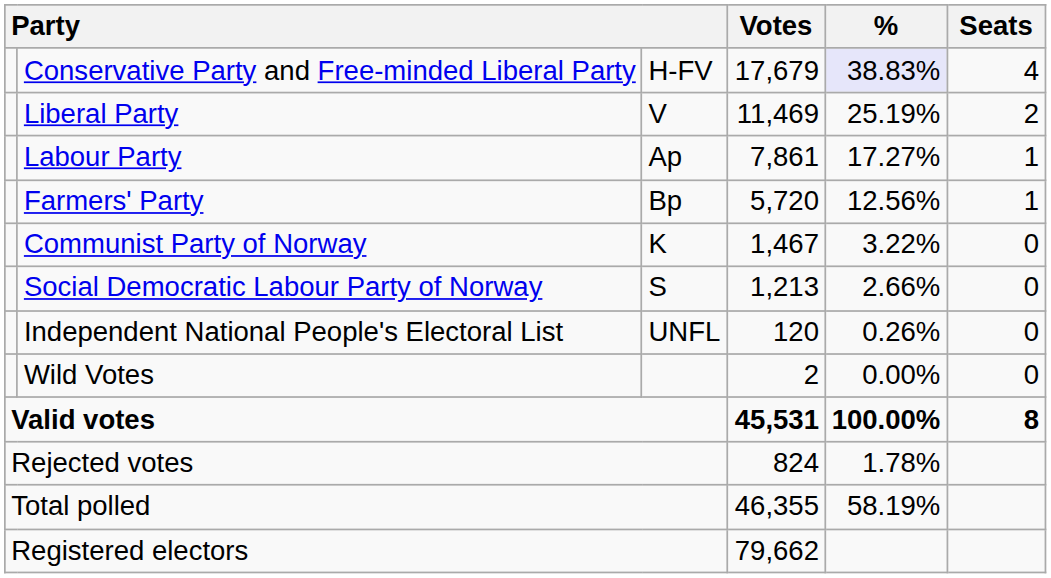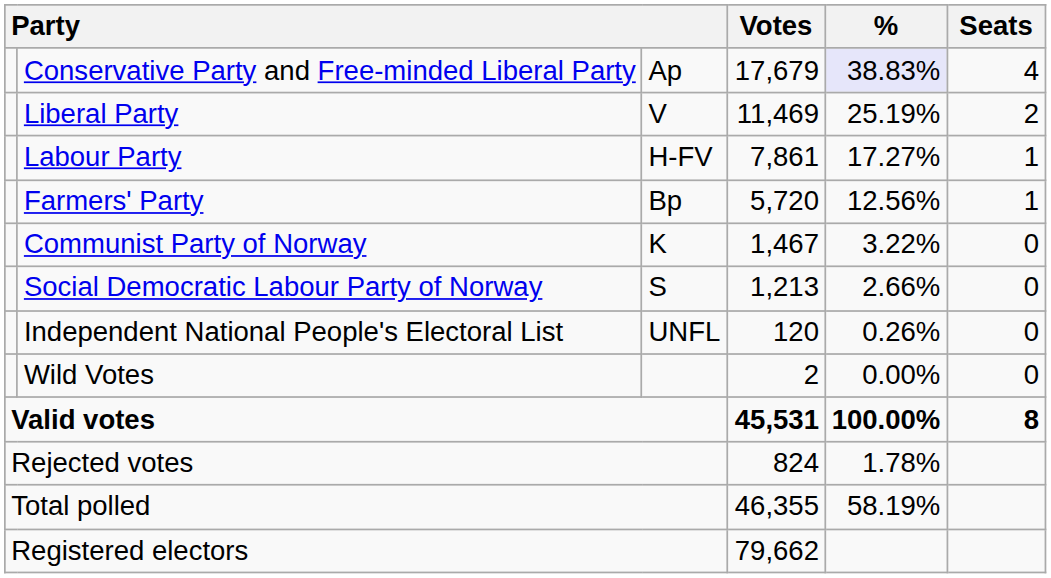(681, 69) H-FV -> (665, 69) Ap
(665, 157) Ap -> (681, 157) H-FV
